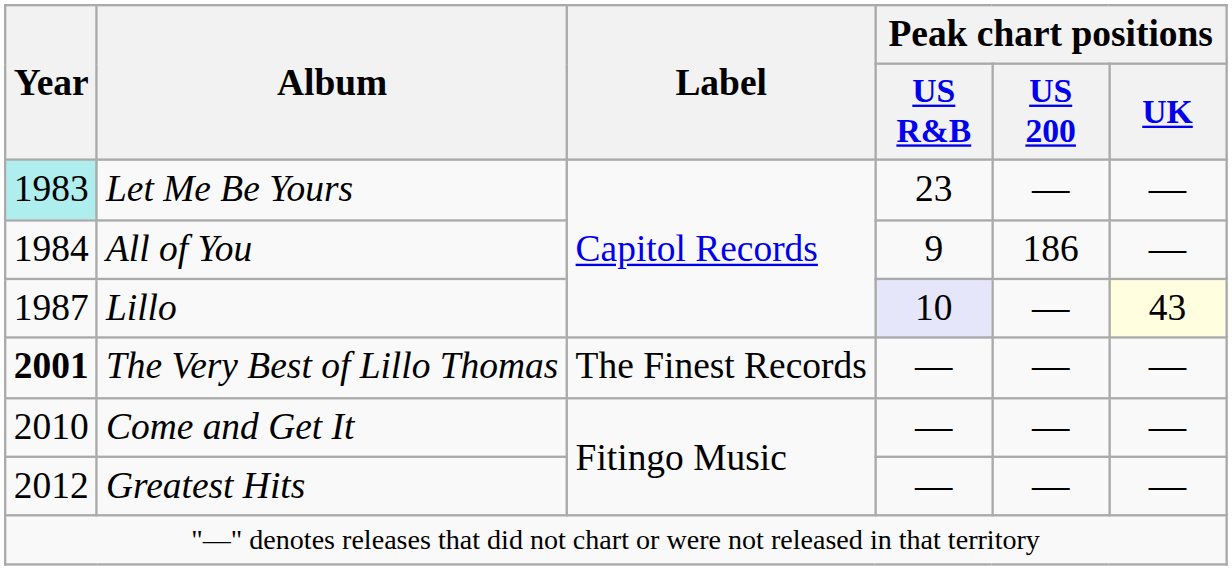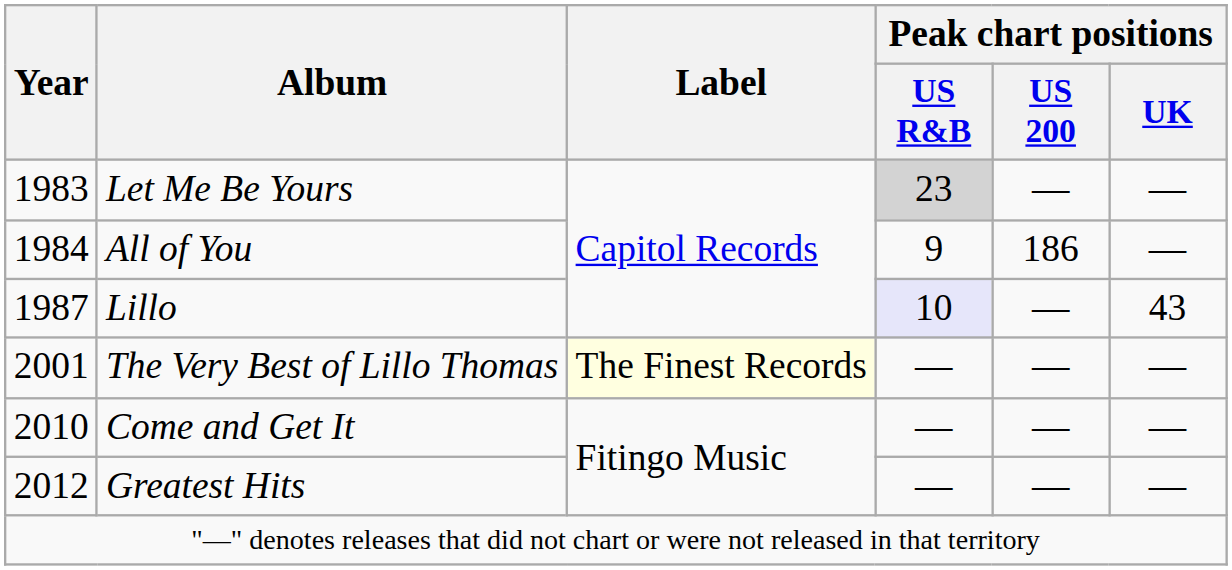(51, 188) paleturquoise background -> (51, 188) no background
(934, 188) no background -> (934, 188) lightgrey background
(1168, 307) lightyellow background -> (1168, 307) no background
(51, 367) bold -> (51, 367) normal
(721, 367) no background -> (721, 367) lightyellow background
